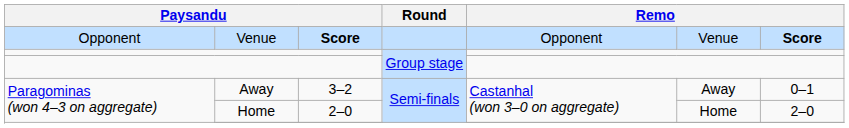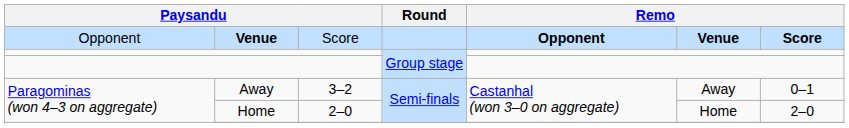(256, 37) normal -> (256, 37) bold
(340, 37) bold -> (340, 37) normal
(571, 37) normal -> (571, 37) bold
(718, 37) normal -> (718, 37) bold
